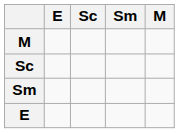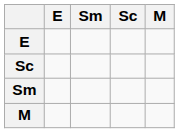columns swapped: (88, 16) <-> (125, 16)
(24, 41) M -> (24, 41) E
(24, 115) E -> (24, 115) M
